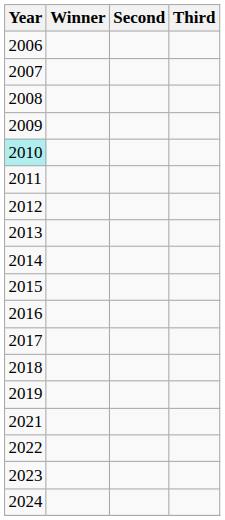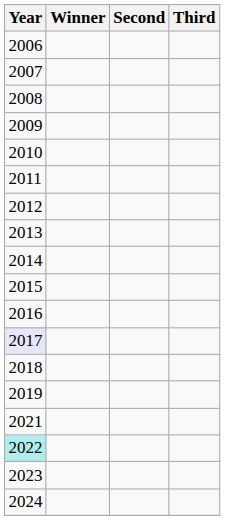(25, 152) paleturquoise background -> (25, 152) no background
(25, 340) no background -> (25, 340) lavender background
(25, 448) no background -> (25, 448) paleturquoise background
